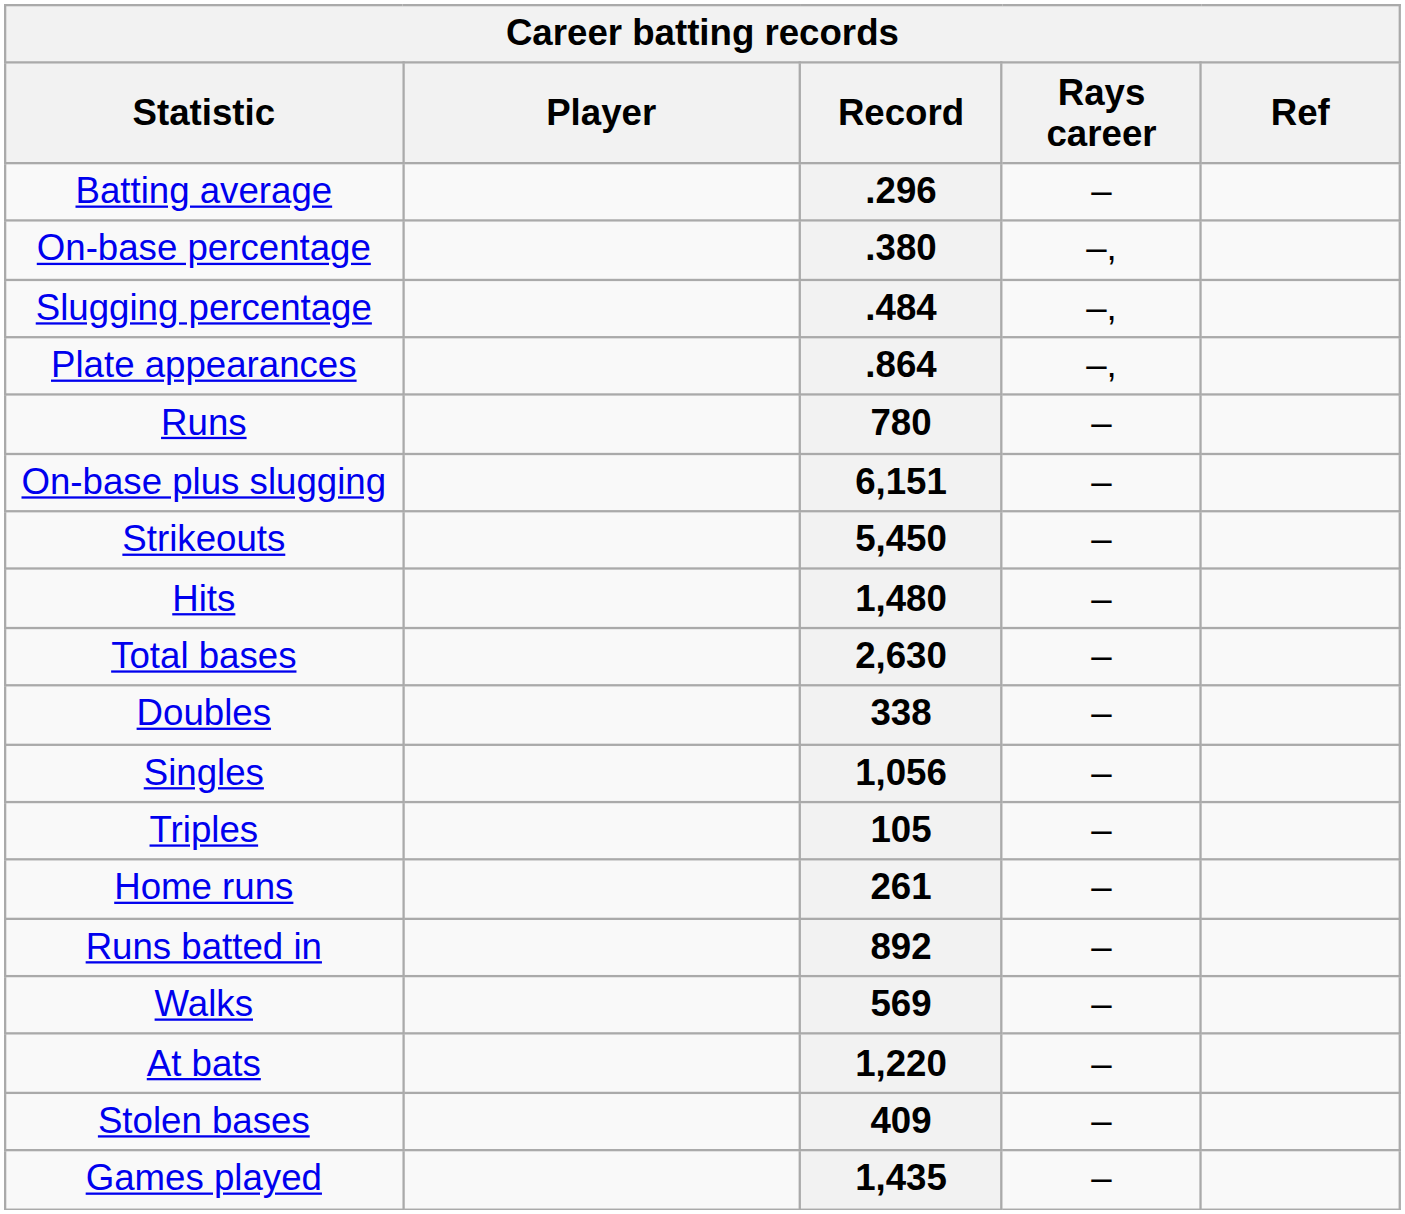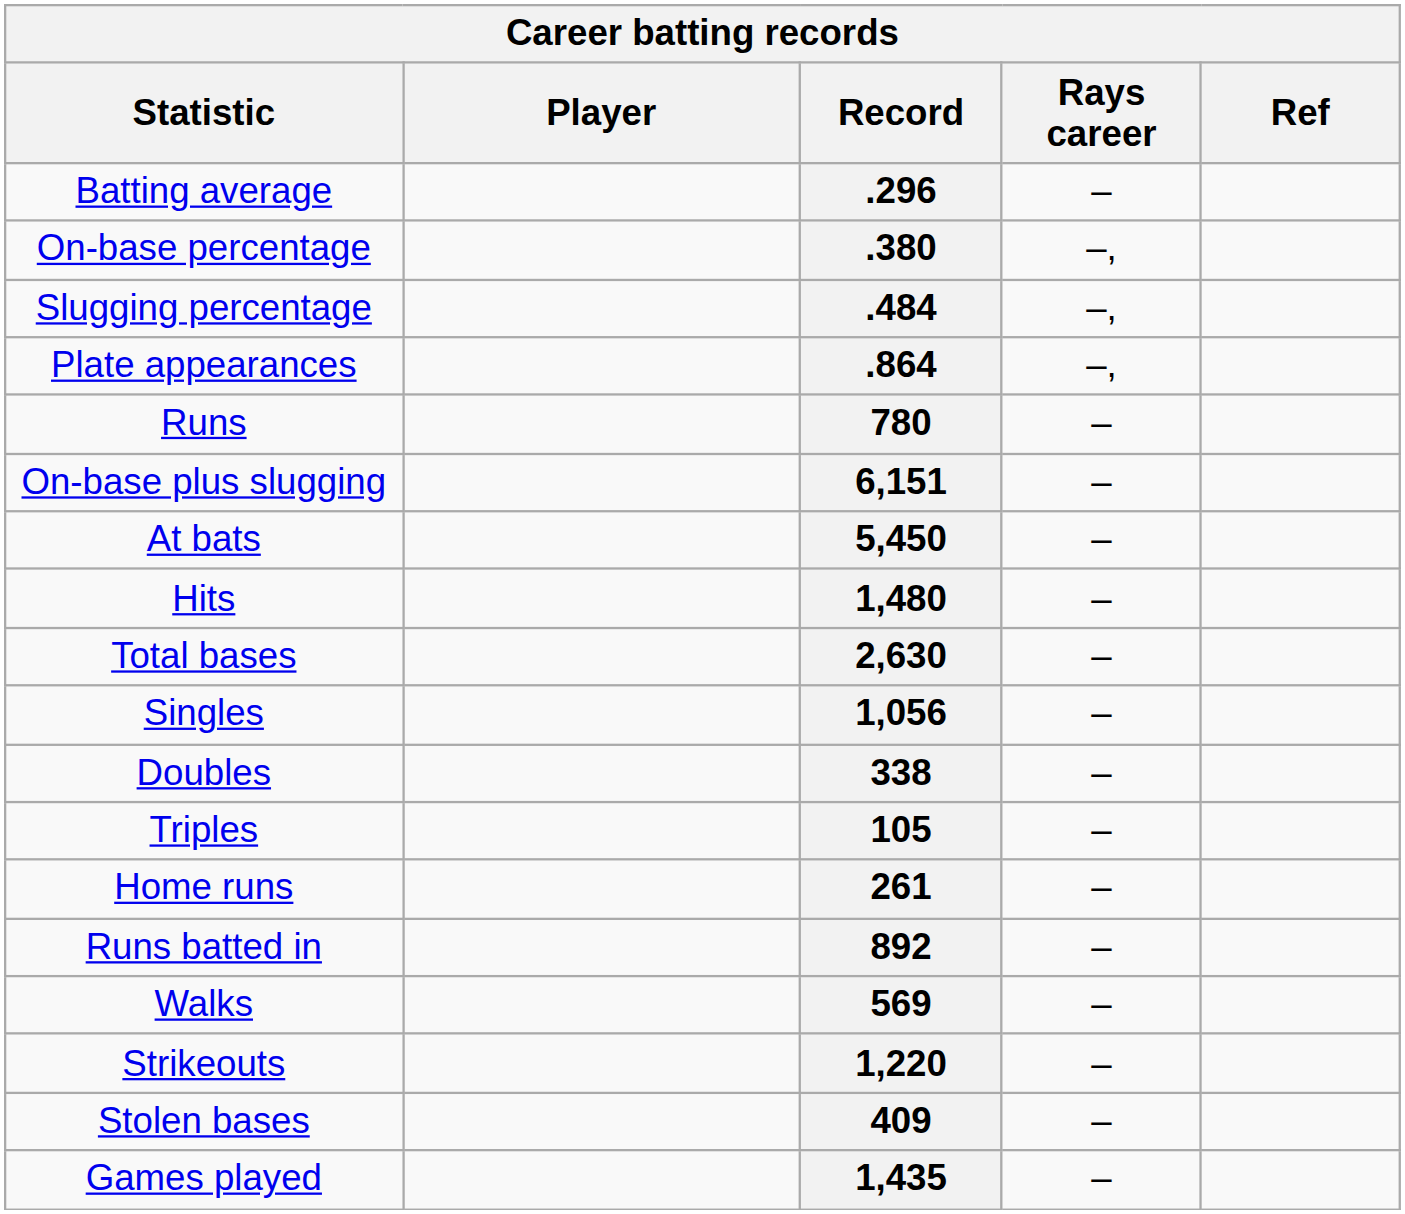(204, 539) Strikeouts -> (204, 539) At bats
rows swapped: (901, 772) <-> (901, 713)
(204, 1062) At bats -> (204, 1062) Strikeouts
